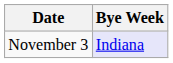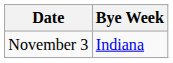(120, 44) lavender background -> (120, 44) no background
